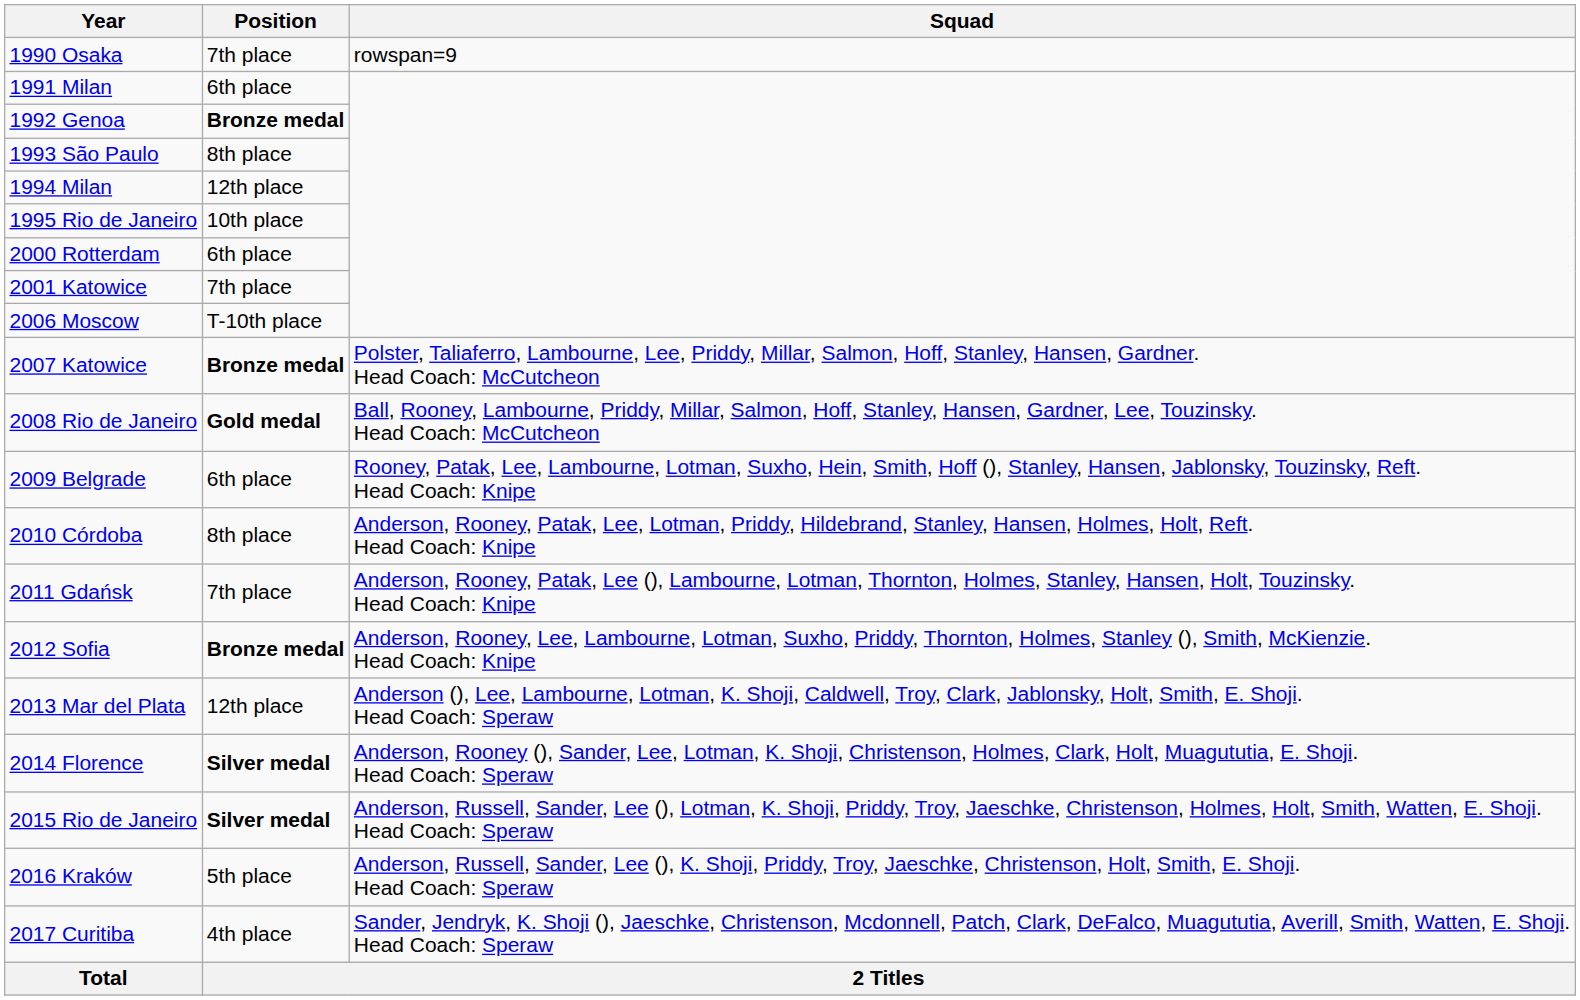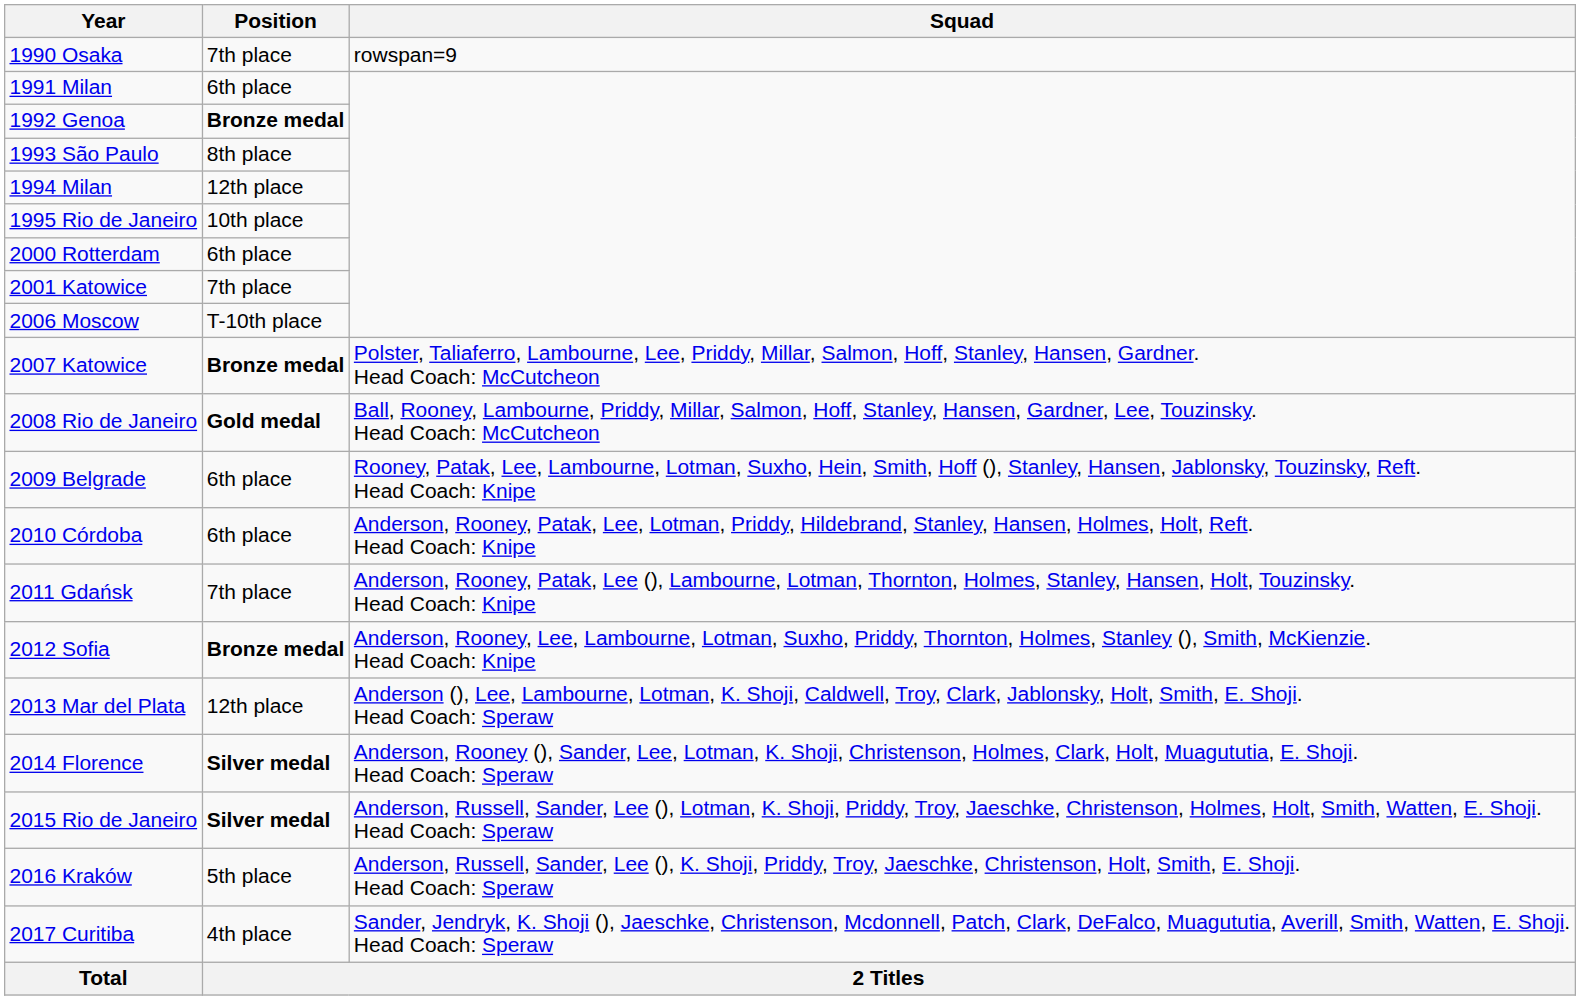(249, 535) 8th place -> (249, 535) 6th place
